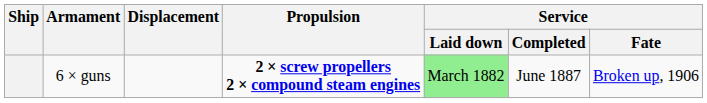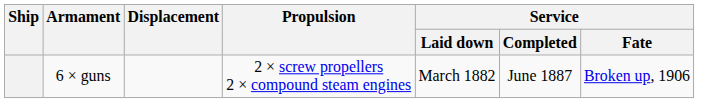(323, 76) bold -> (319, 76) normal
(466, 76) lightgreen background -> (457, 76) no background
